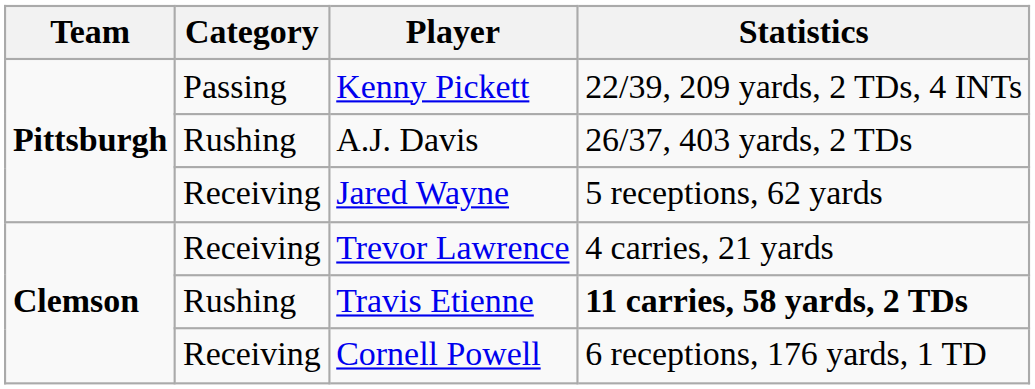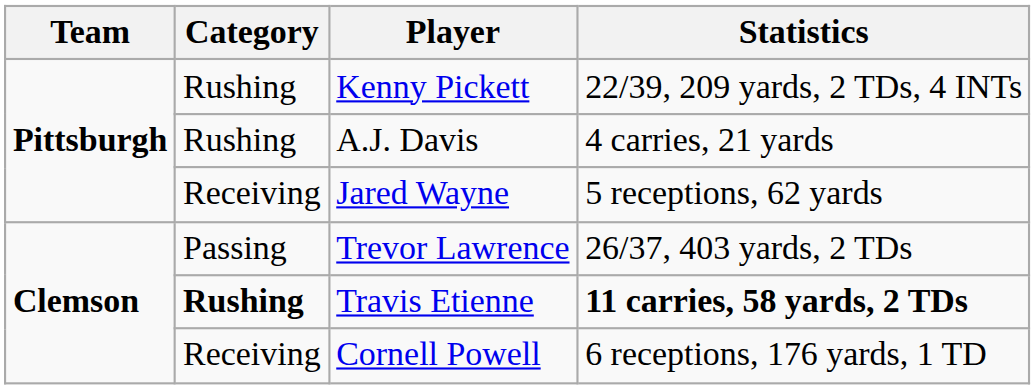(235, 86) Passing -> (240, 86) Rushing
(749, 139) 26/37, 403 yards, 2 TDs -> (709, 139) 4 carries, 21 yards
(252, 247) Receiving -> (235, 247) Passing
(709, 247) 4 carries, 21 yards -> (749, 247) 26/37, 403 yards, 2 TDs
(240, 301) normal -> (243, 301) bold
